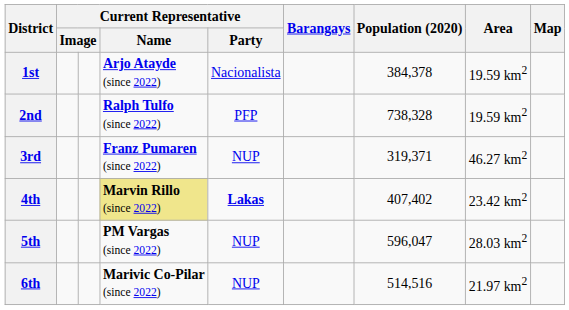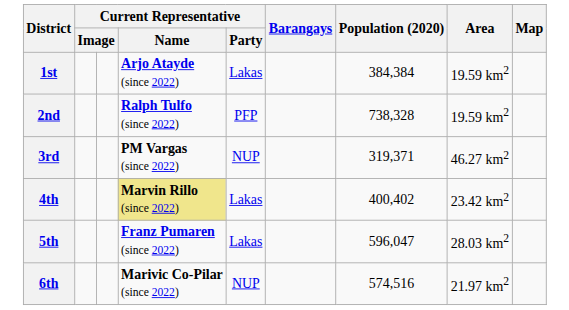(246, 73) Nacionalista -> (246, 73) Lakas
(410, 73) 384,378 -> (391, 73) 384,384
(150, 156) Franz Pumaren (since 2022) -> (154, 156) PM Vargas (since 2022)
(246, 199) bold -> (246, 199) normal
(410, 199) 407,402 -> (391, 199) 400,402
(136, 241) PM Vargas (since 2022) -> (168, 241) Franz Pumaren (since 2022)
(246, 241) NUP -> (246, 241) Lakas
(410, 283) 514,516 -> (391, 283) 574,516
